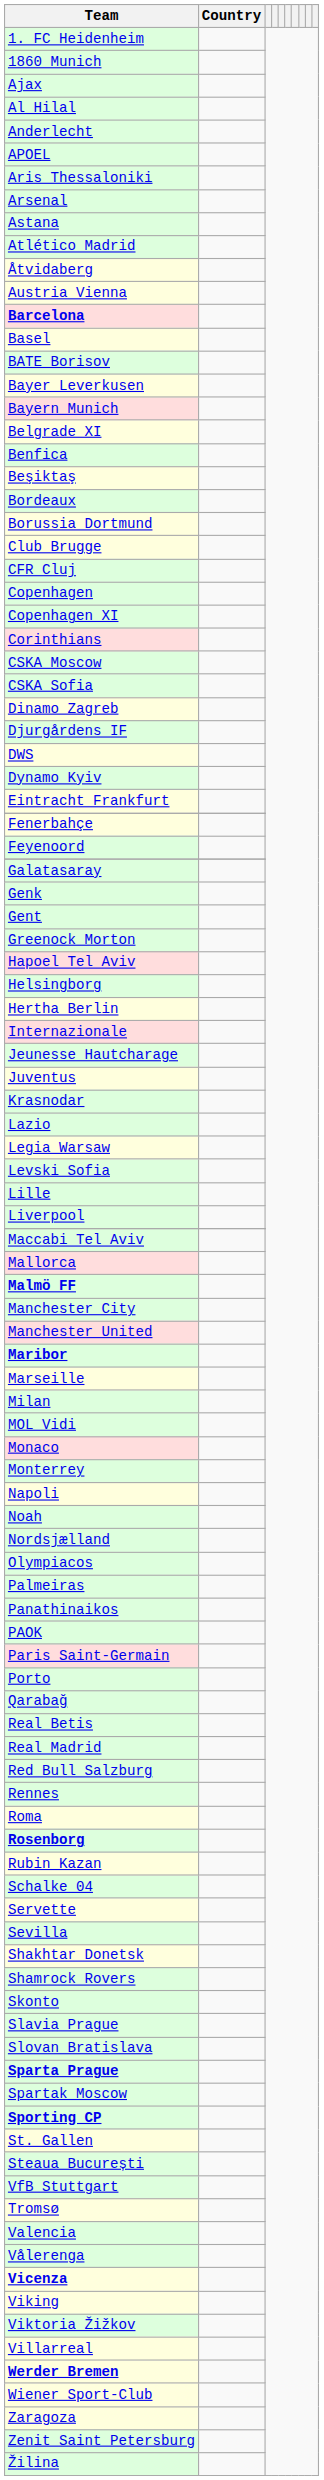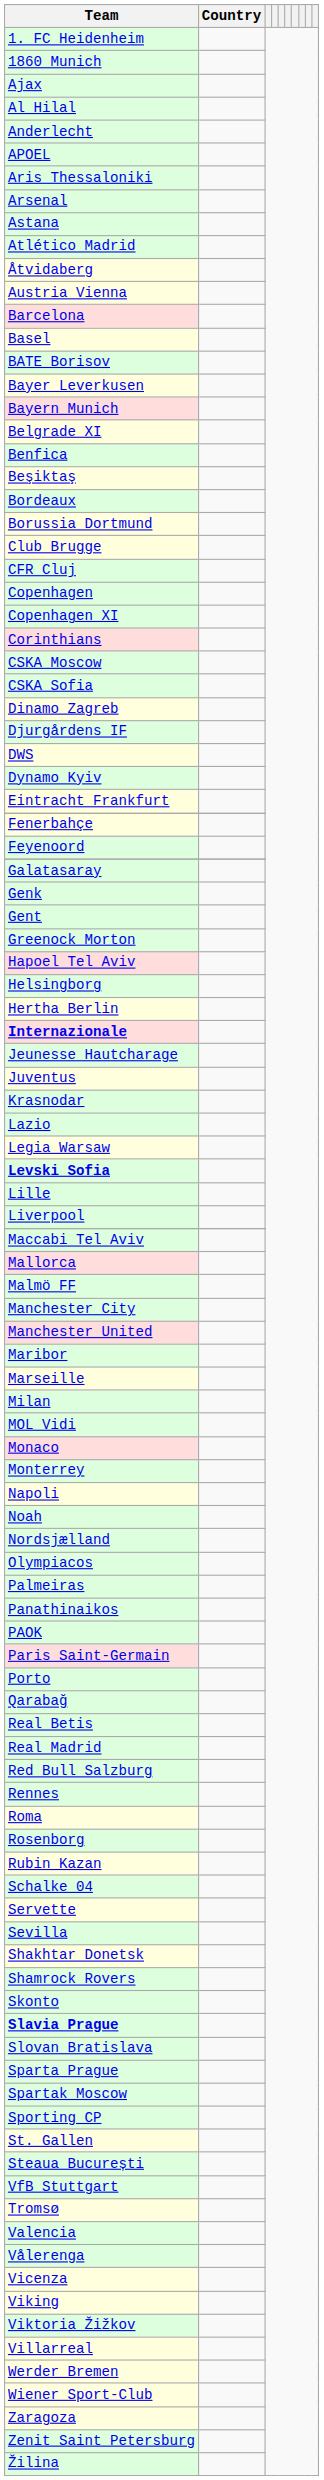(46, 316) bold -> (46, 316) normal
(67, 1032) normal -> (67, 1032) bold
(59, 1171) normal -> (59, 1171) bold
(42, 1286) bold -> (42, 1286) normal
(38, 1356) bold -> (38, 1356) normal
(46, 1841) bold -> (46, 1841) normal
(63, 2025) normal -> (63, 2025) bold
(63, 2071) bold -> (63, 2071) normal
(55, 2118) bold -> (55, 2118) normal
(38, 2279) bold -> (38, 2279) normal
(63, 2372) bold -> (63, 2372) normal
